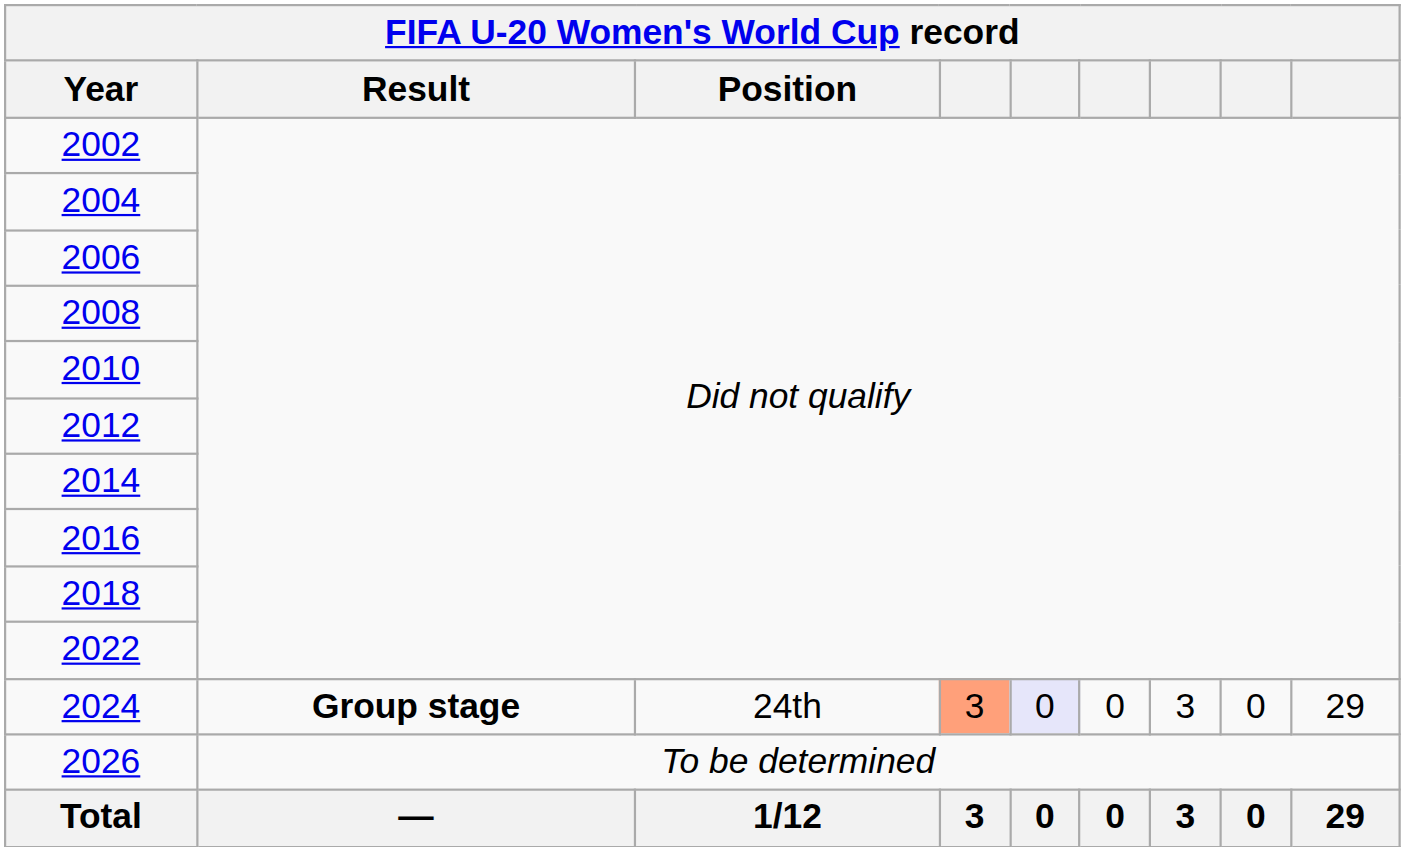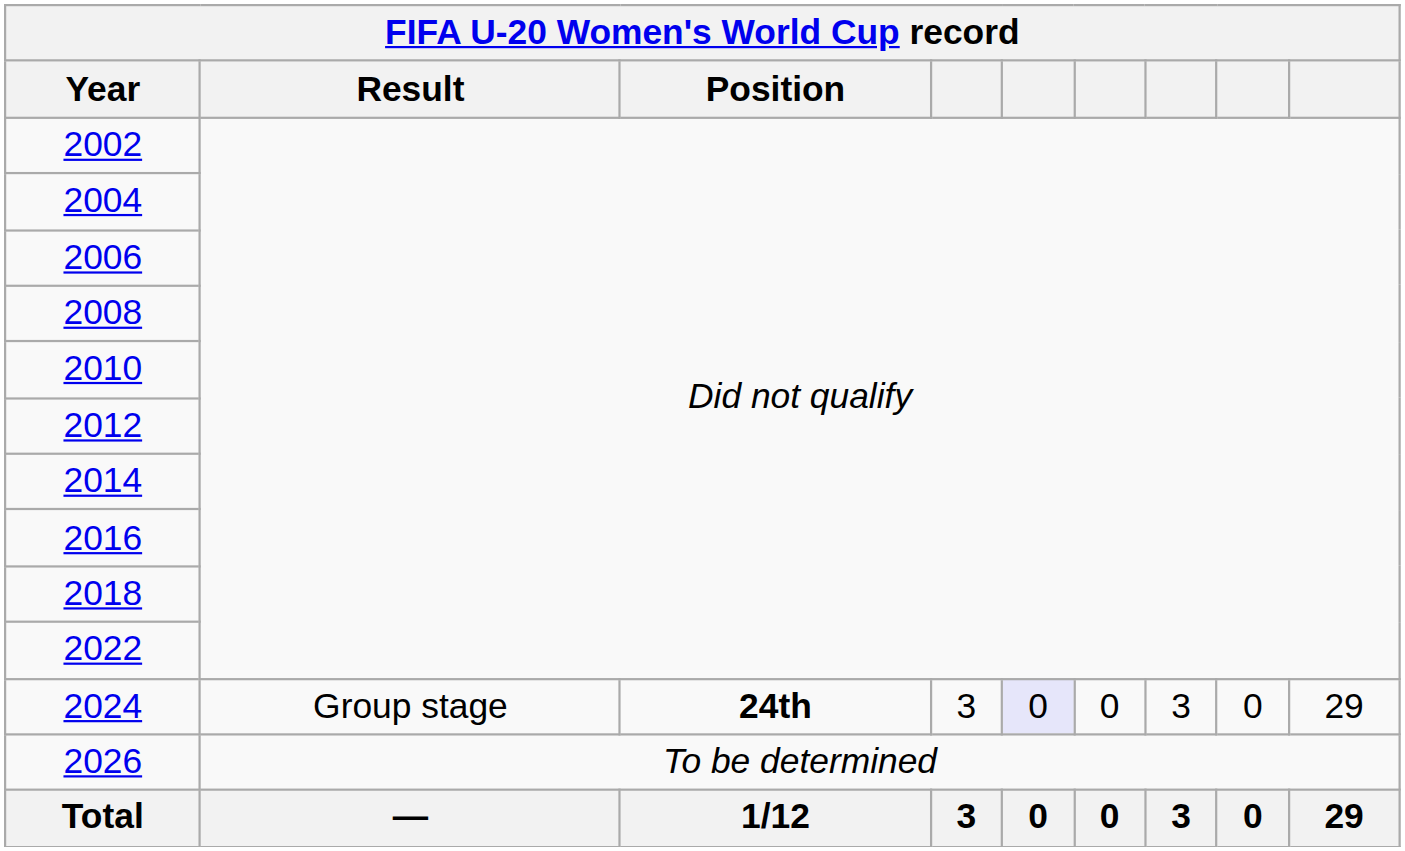(416, 705) bold -> (410, 705) normal
(787, 705) normal -> (775, 705) bold
(975, 705) lightsalmon background -> (966, 705) no background
